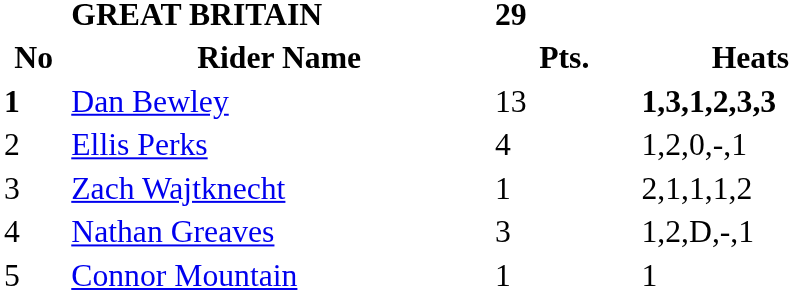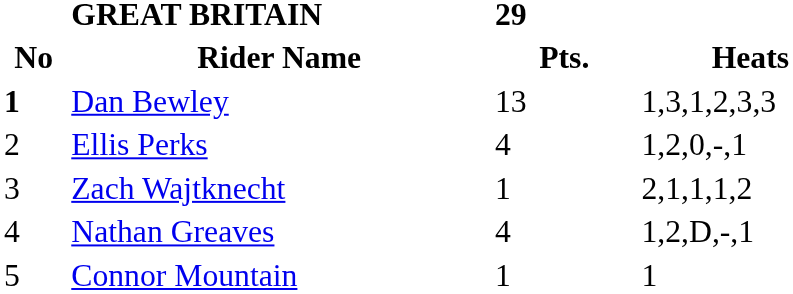(709, 101) bold -> (709, 101) normal
(503, 232) 3 -> (503, 232) 4
